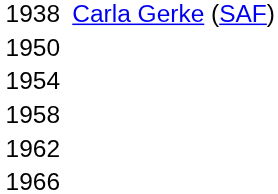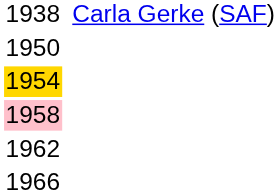(33, 81) no background -> (33, 81) gold background
(33, 115) no background -> (33, 115) pink background
